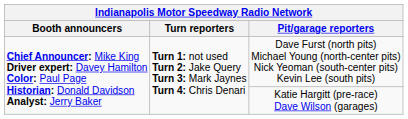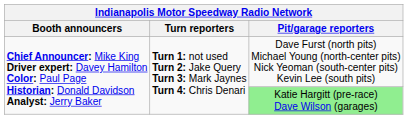(326, 101) no background -> (326, 101) lightgreen background
